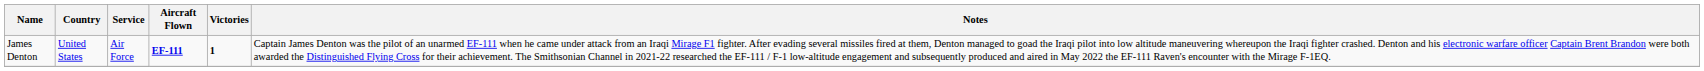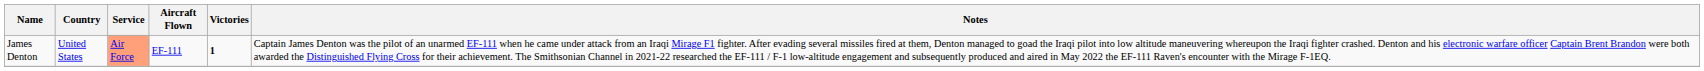(122, 50) no background -> (122, 50) lightsalmon background
(167, 50) bold -> (167, 50) normal
